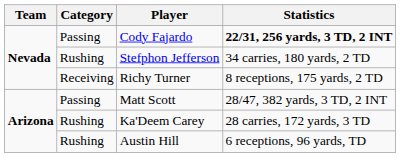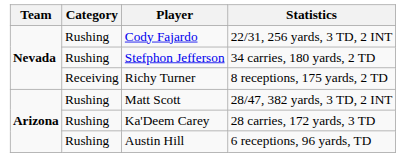(80, 36) Passing -> (87, 36) Rushing
(309, 36) bold -> (312, 36) normal
(80, 99) Passing -> (87, 99) Rushing
